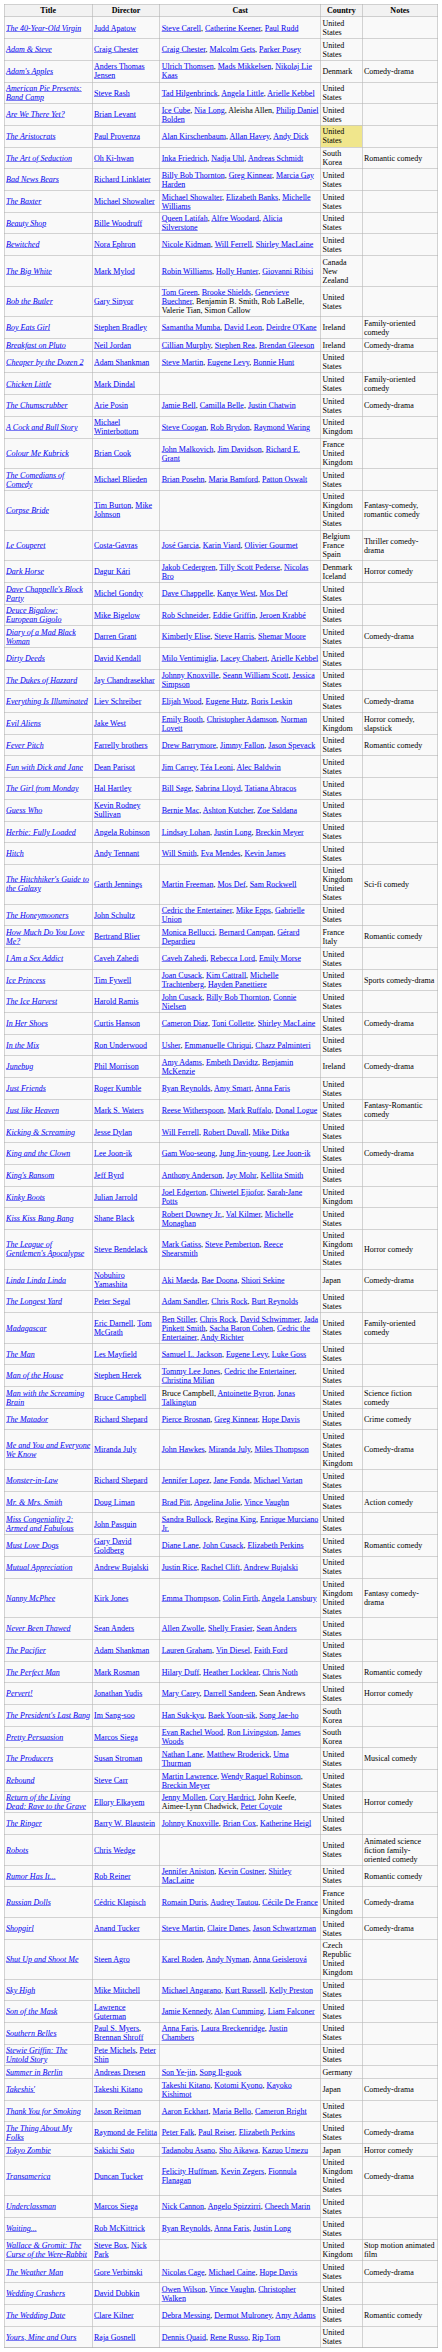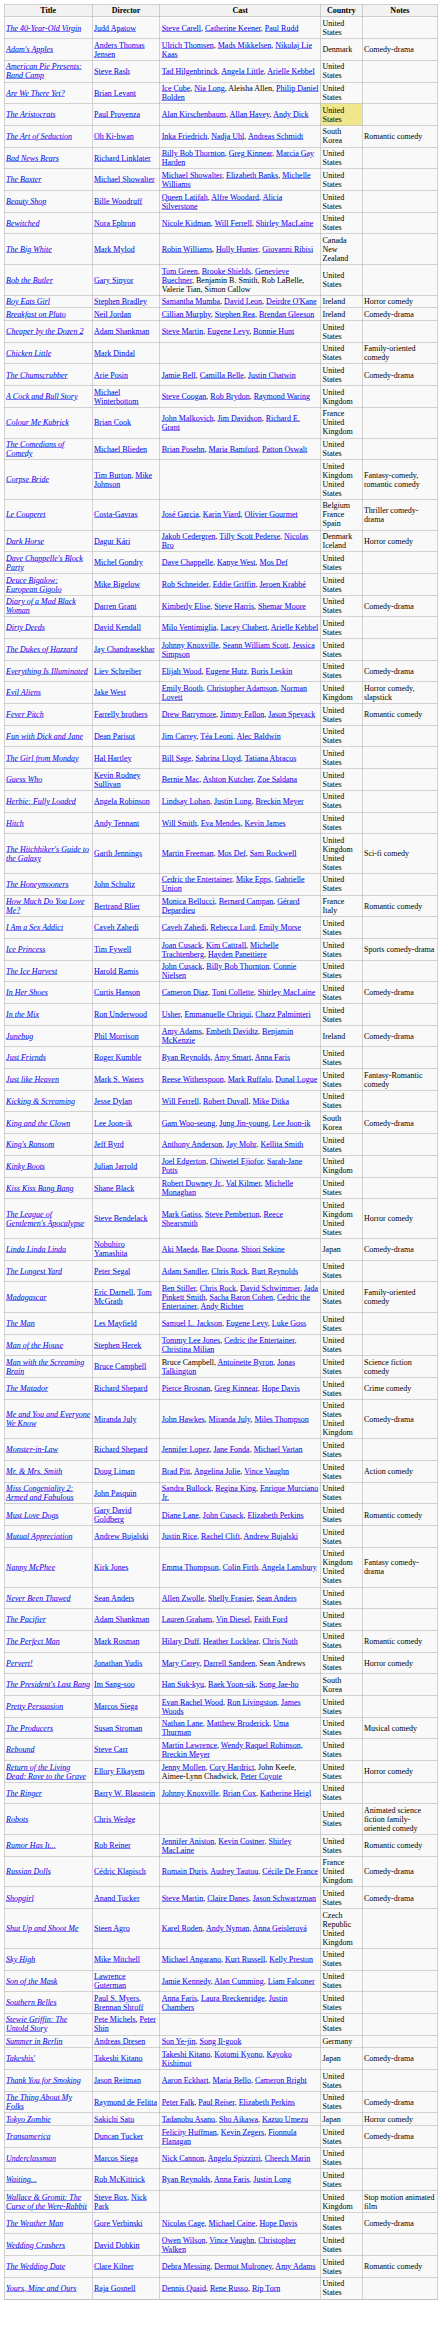- row: (29, 49)
(390, 327) Family-oriented comedy -> (388, 301) Horror comedy
(333, 1153) United States -> (332, 1123) South Korea
(332, 1737) South Korea -> (333, 1706) United States
(338, 2176) United Kingdom United States -> (333, 2136) United States
